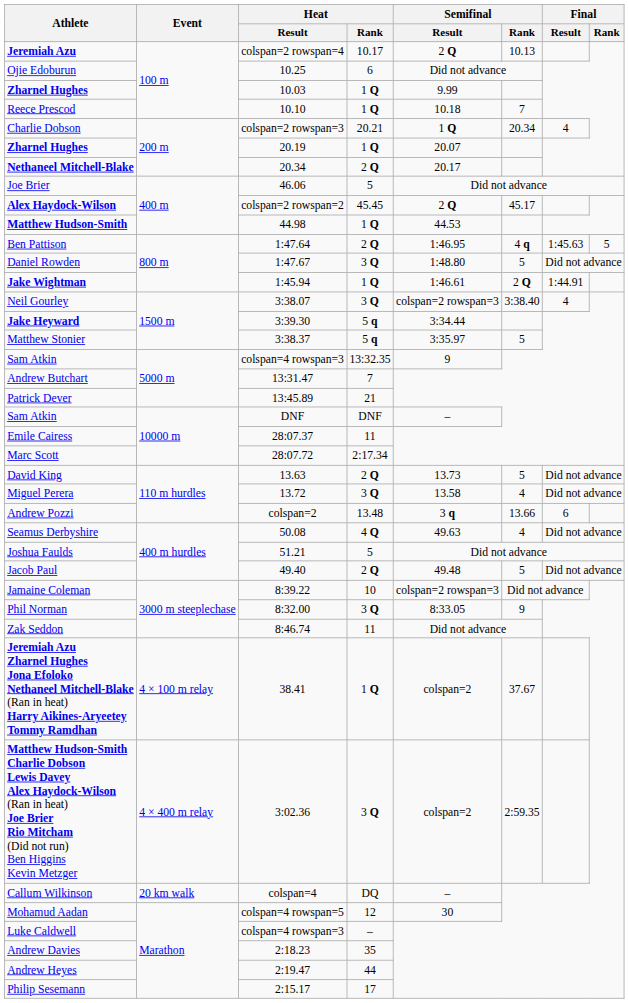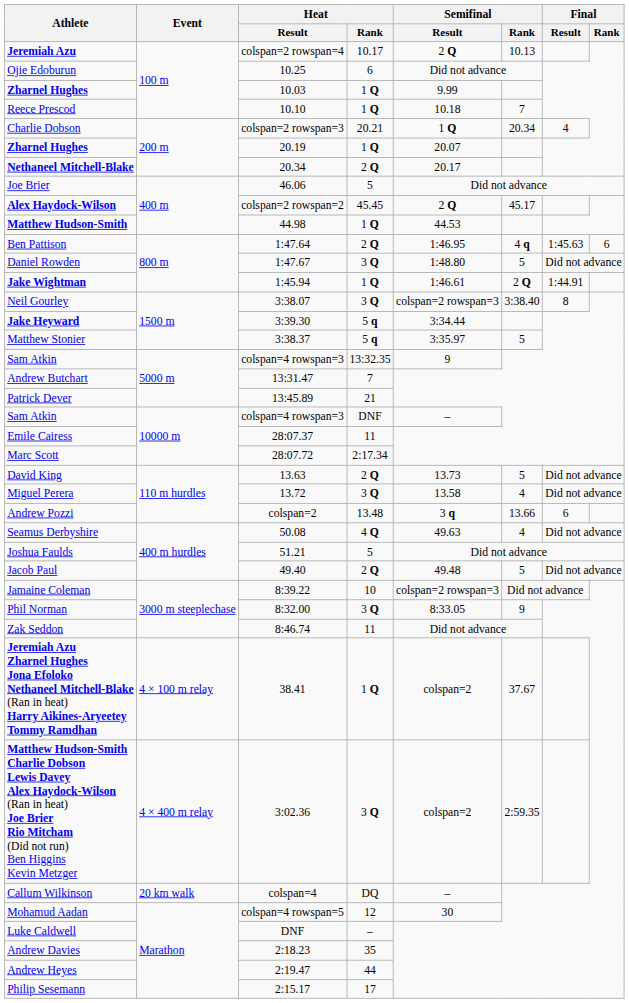(607, 244) 5 -> (607, 244) 6
(566, 302) 4 -> (566, 302) 8
(293, 417) DNF -> (293, 417) colspan=4 rowspan=3
(293, 931) colspan=4 rowspan=3 -> (293, 931) DNF
